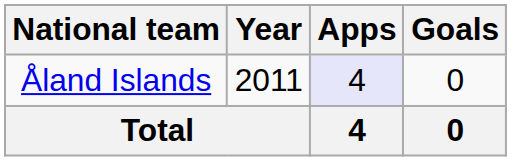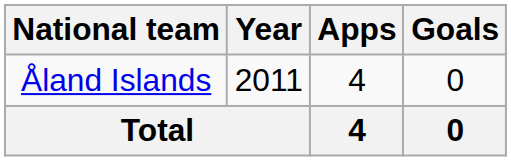(357, 79) lavender background -> (357, 79) no background
